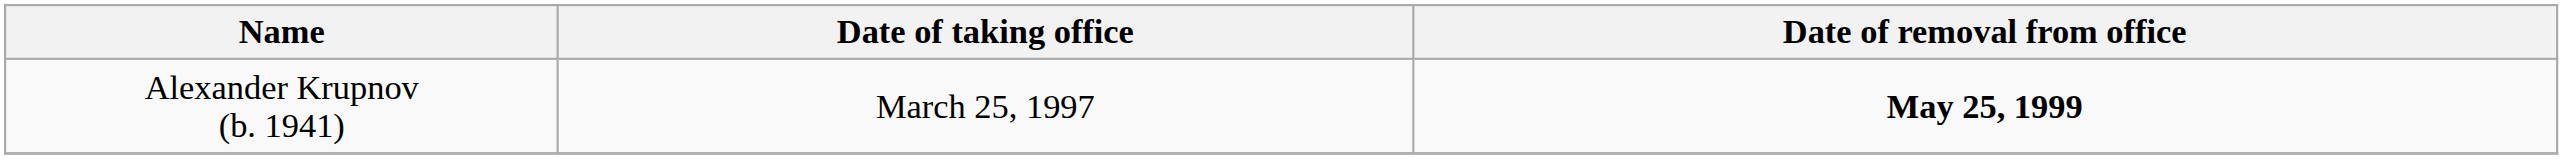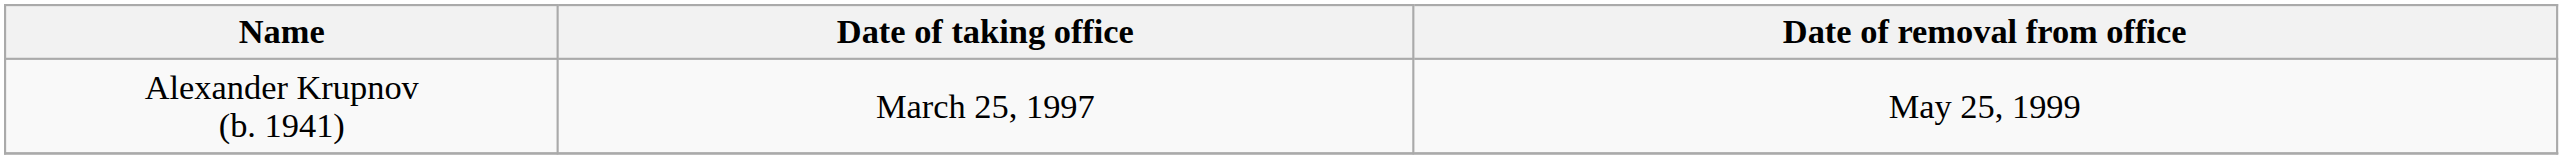(1985, 105) bold -> (1985, 105) normal
